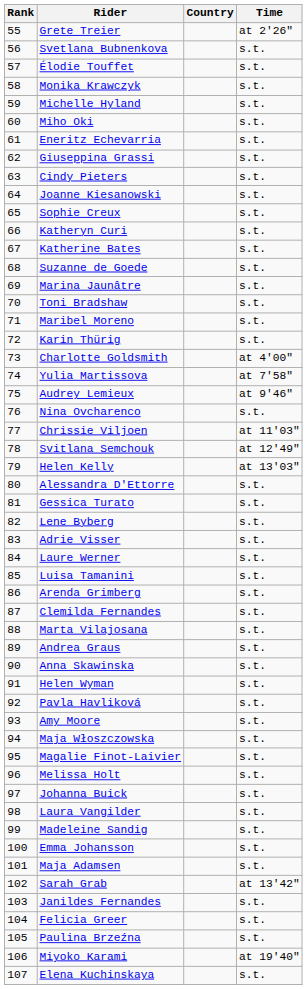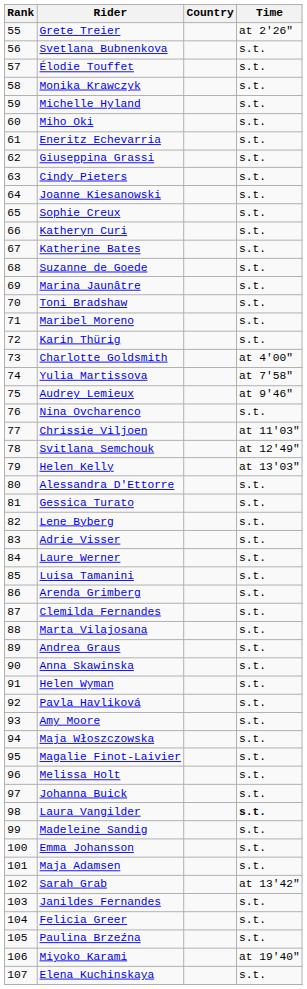(253, 812) normal -> (253, 812) bold
